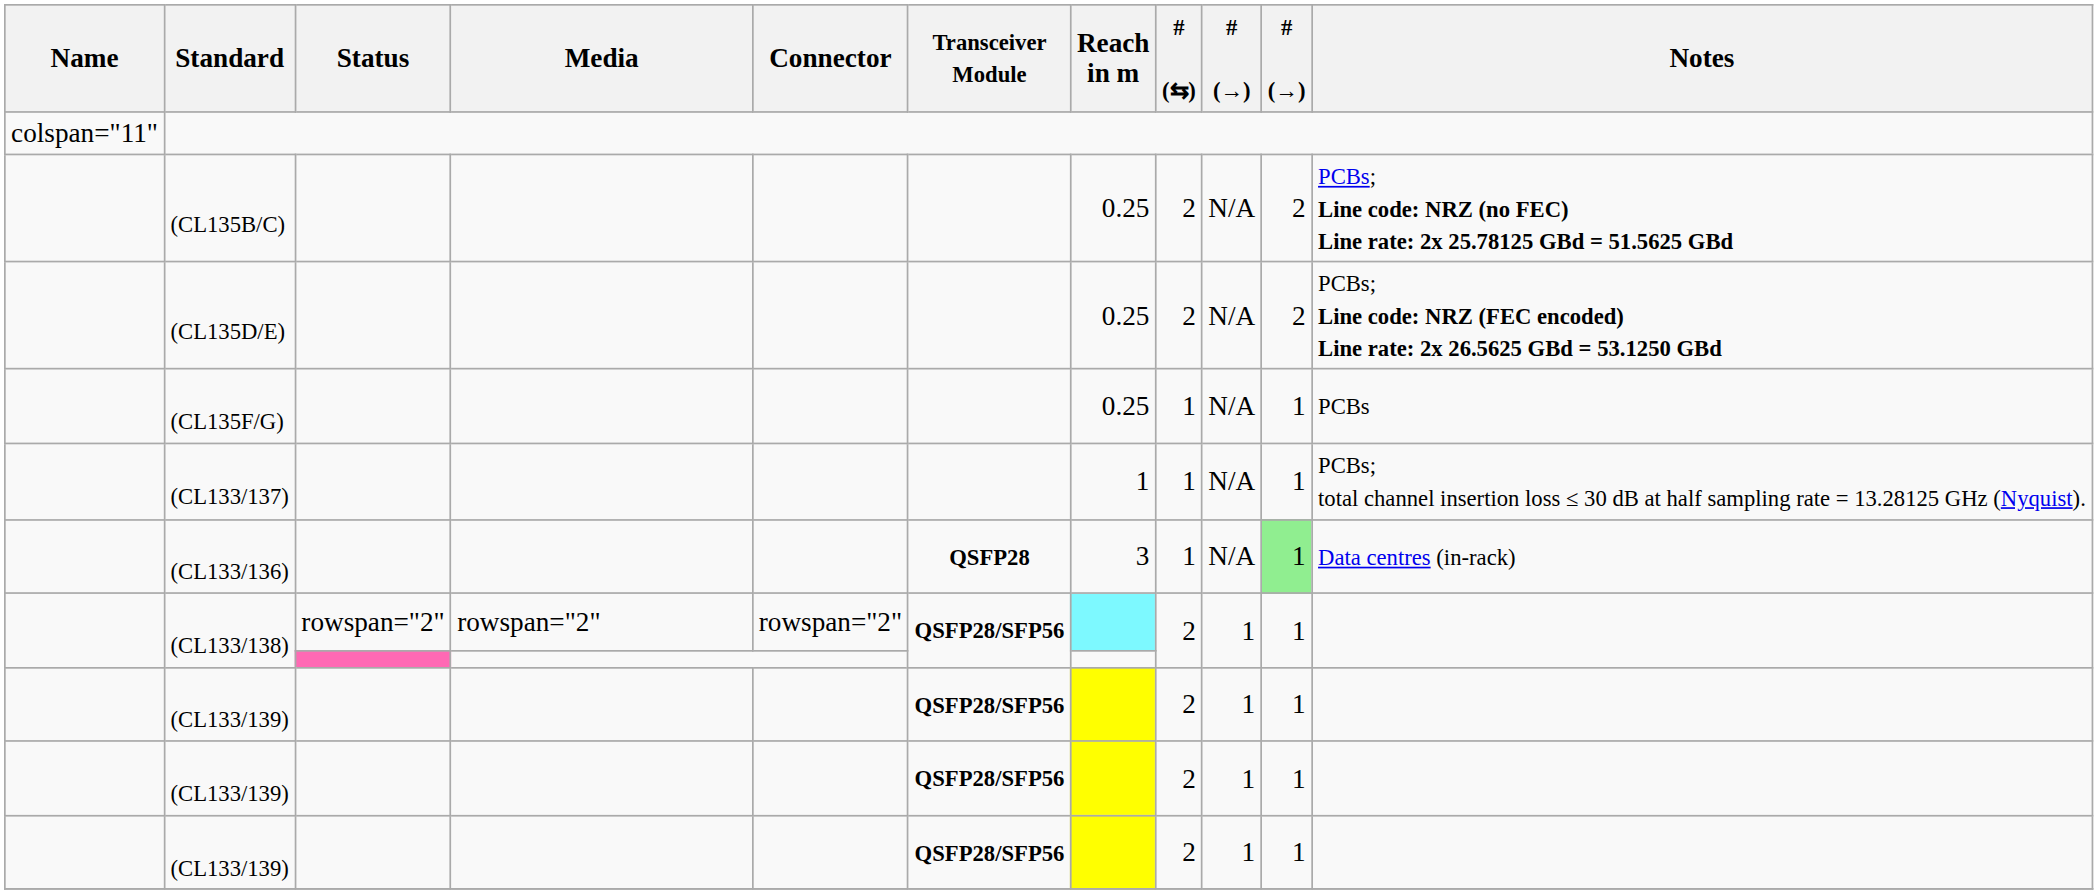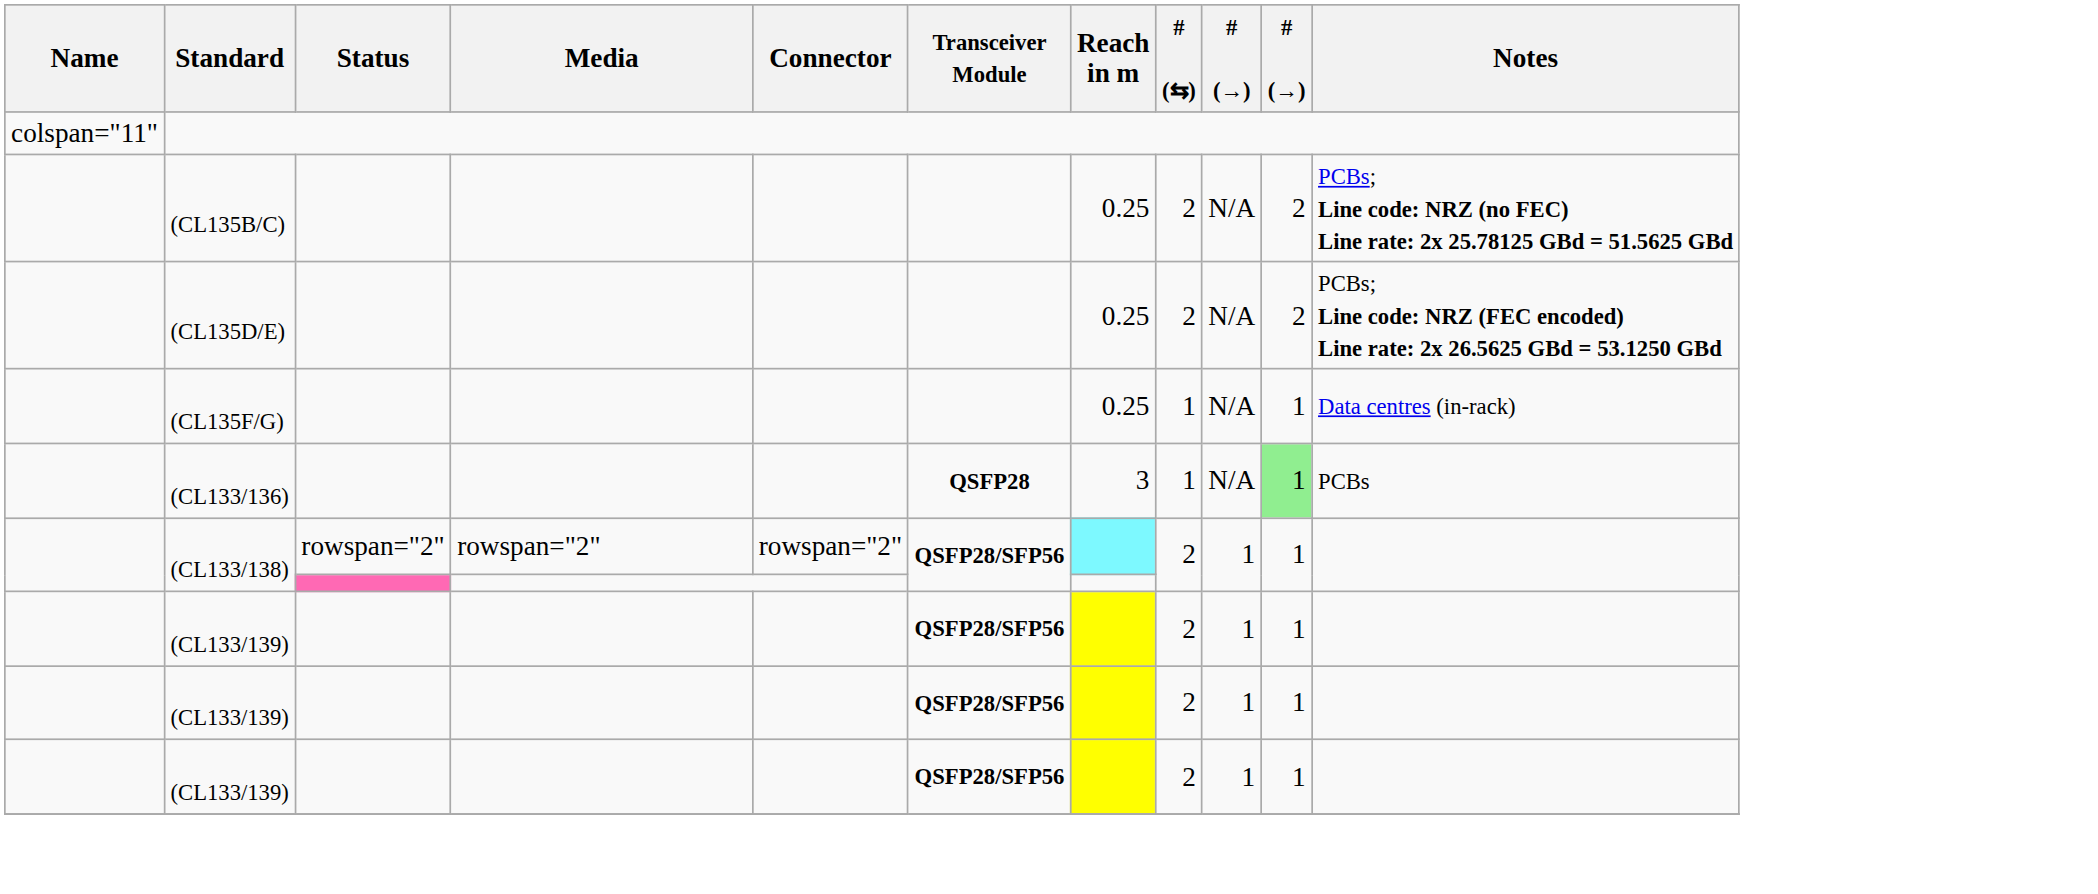(1344, 407) PCBs -> (1417, 407) Data centres (in-rack)
- row: (230, 497)
(1417, 557) Data centres (in-rack) -> (1344, 481) PCBs
